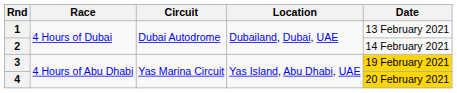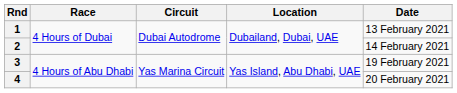(407, 63) gold background -> (407, 63) no background
(407, 79) gold background -> (407, 79) no background
